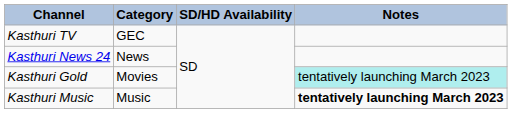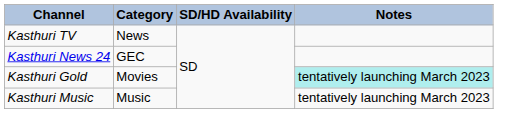(131, 35) GEC -> (133, 35) News
(133, 56) News -> (131, 56) GEC
(401, 98) bold -> (394, 98) normal
